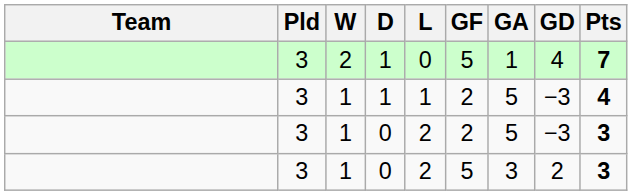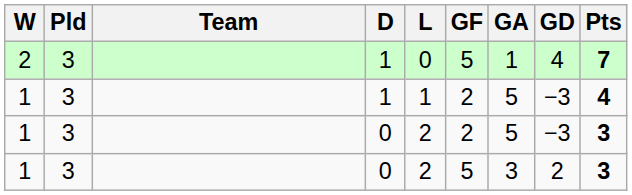columns swapped: (142, 23) <-> (345, 23)
